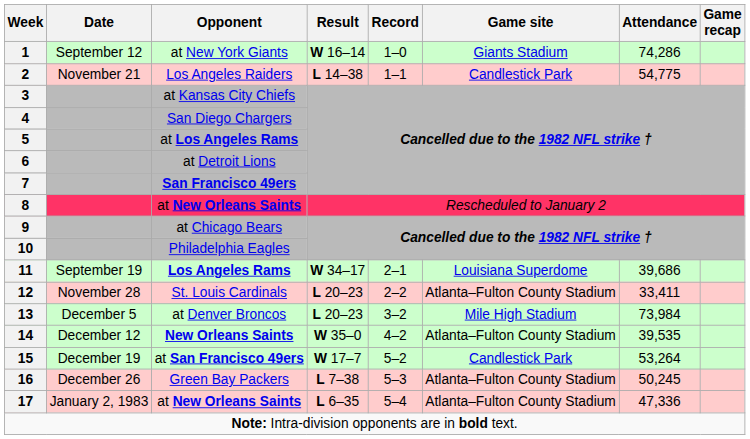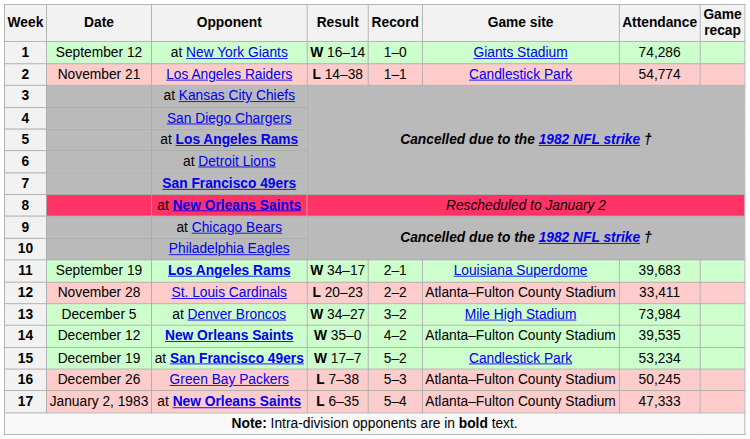(660, 74) 54,775 -> (660, 74) 54,774
(660, 270) 39,686 -> (660, 270) 39,683
(338, 314) L 20–23 -> (338, 314) W 34–27
(660, 358) 53,264 -> (660, 358) 53,234
(660, 401) 47,336 -> (660, 401) 47,333
